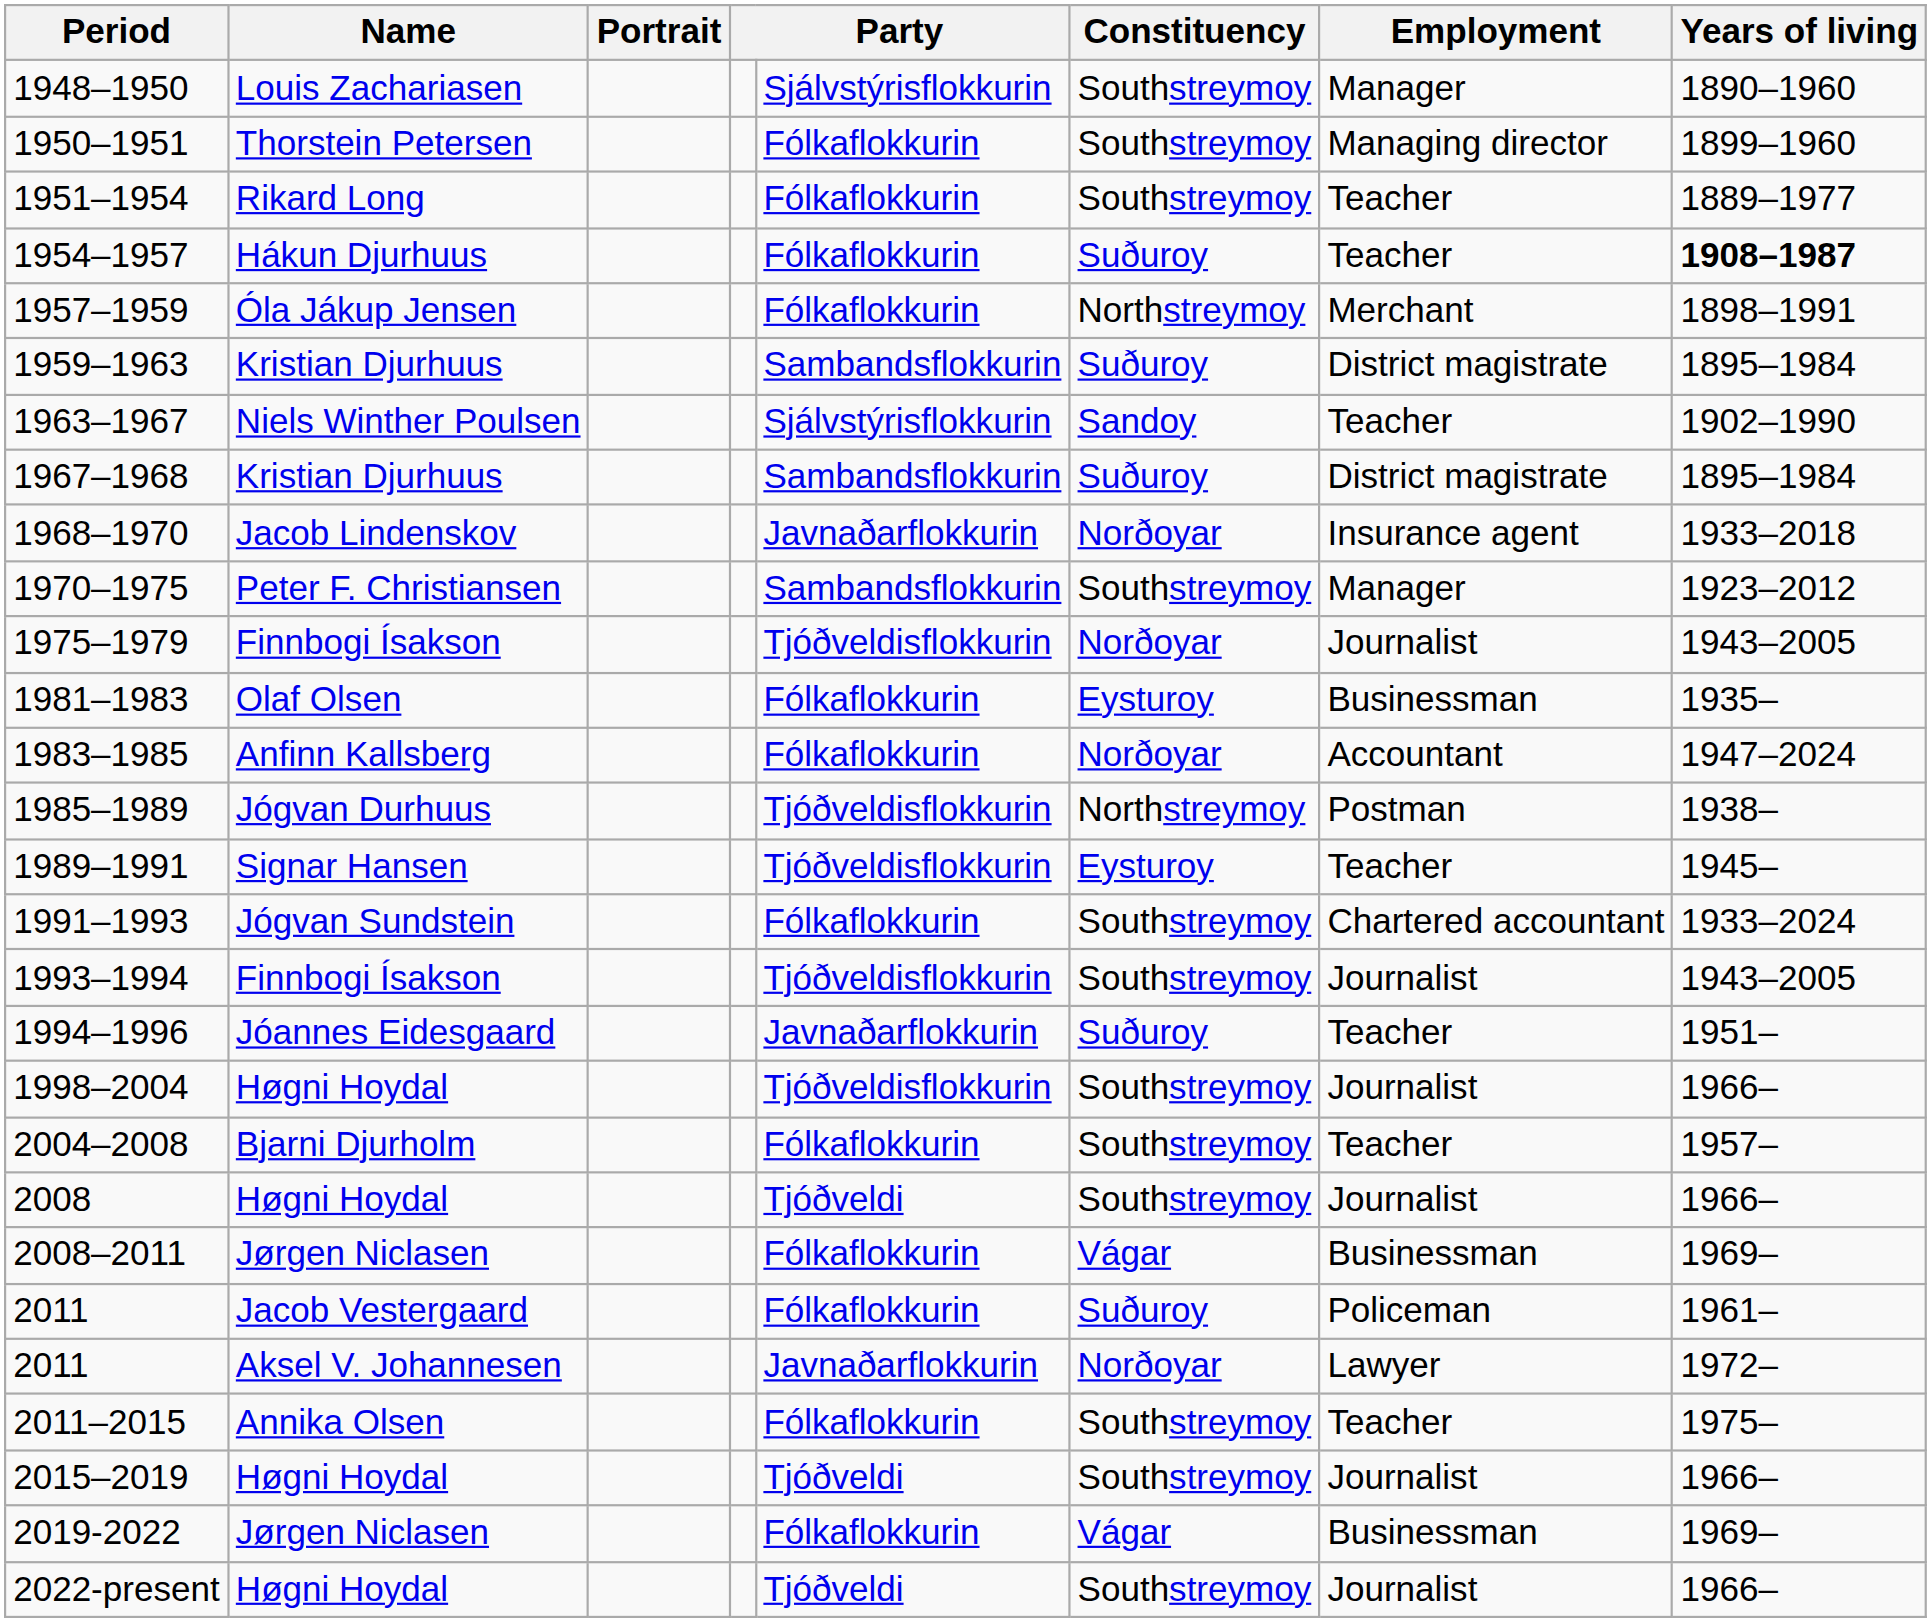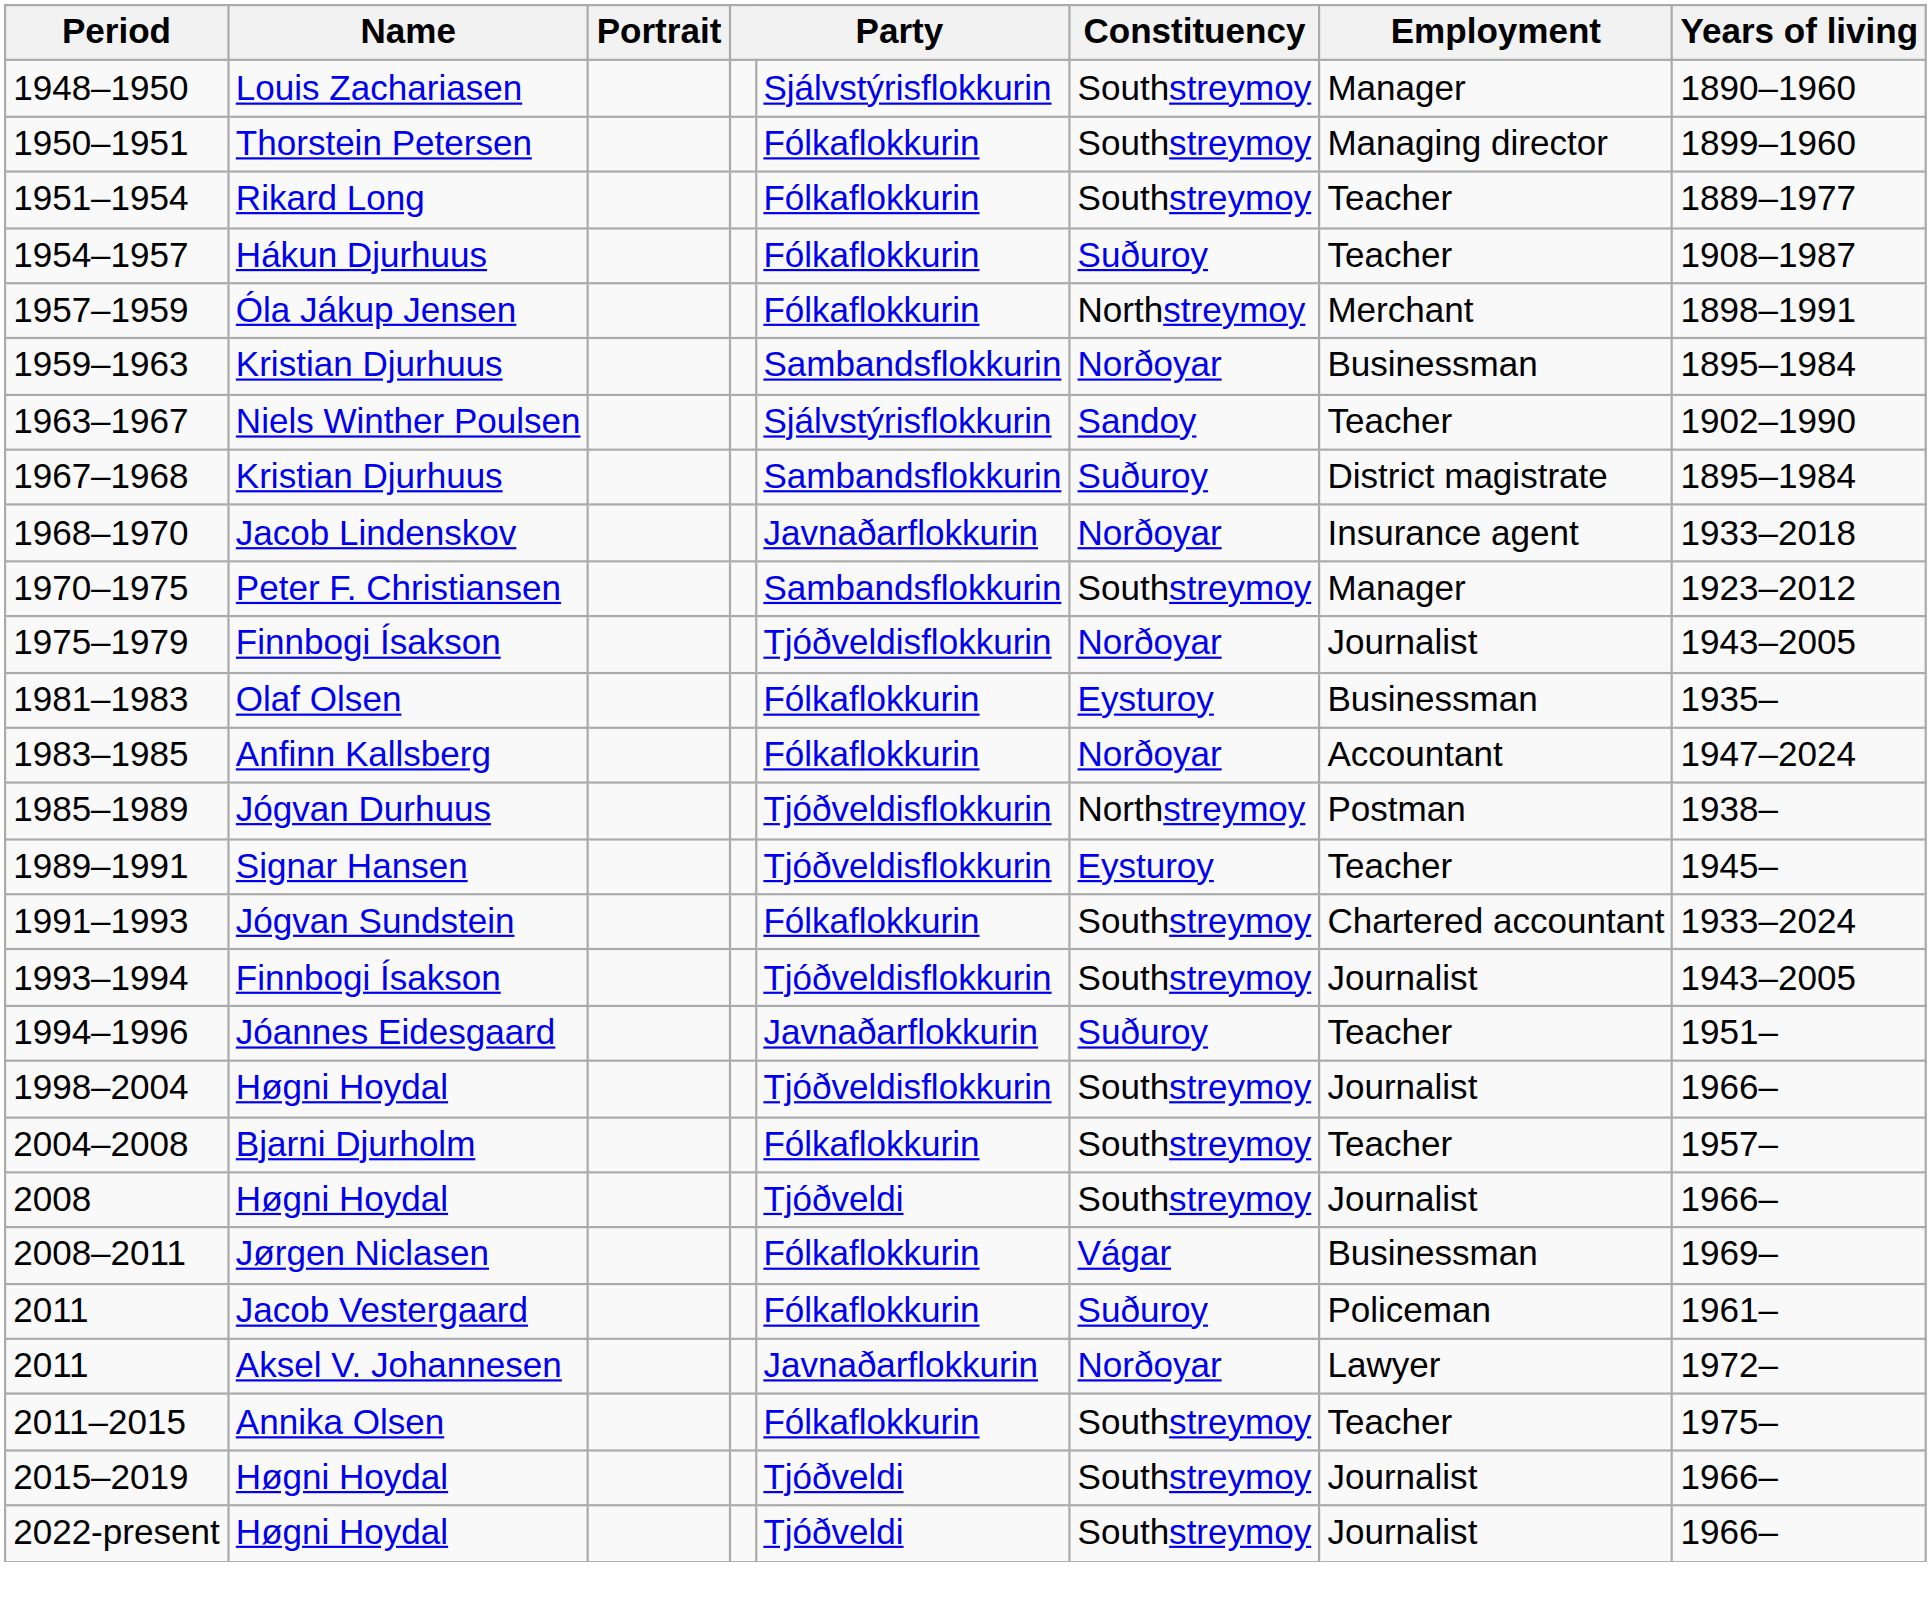(1768, 254) bold -> (1768, 254) normal
(1143, 365) Suðuroy -> (1150, 365) Norðoyar
(1468, 365) District magistrate -> (1433, 365) Businessman
- row: (97, 1532)
